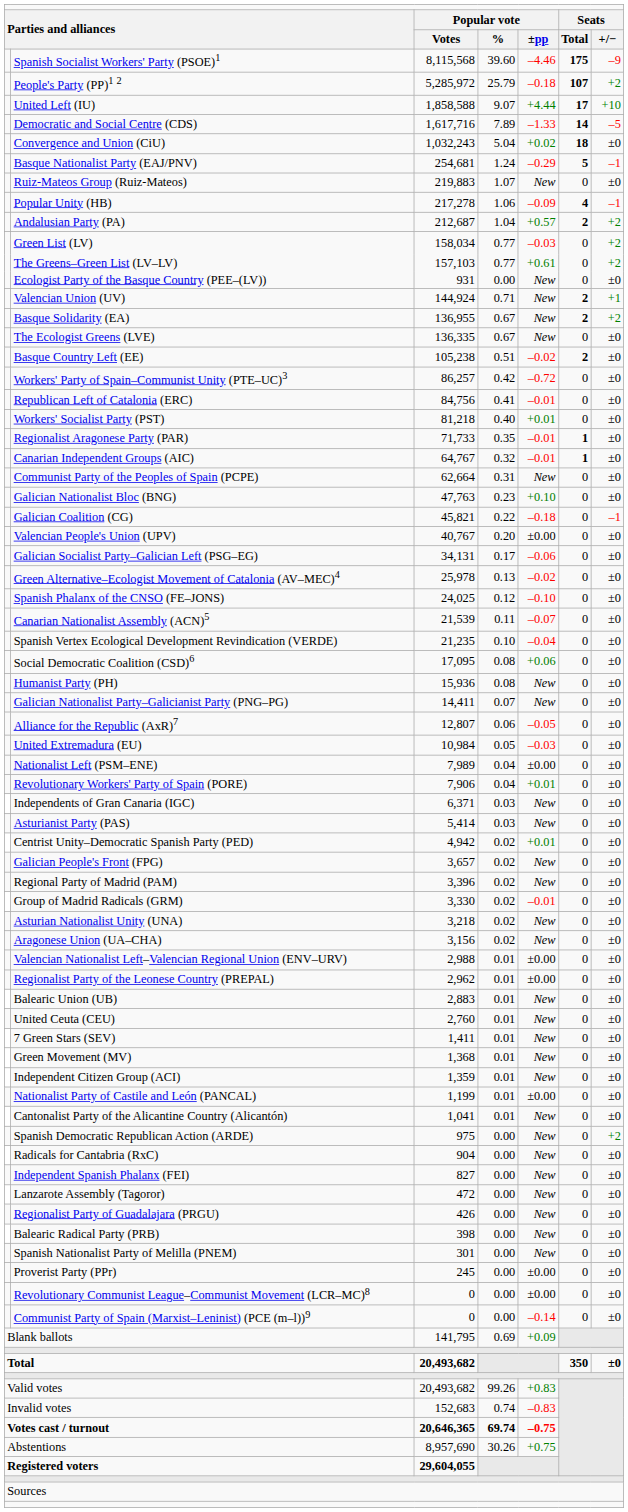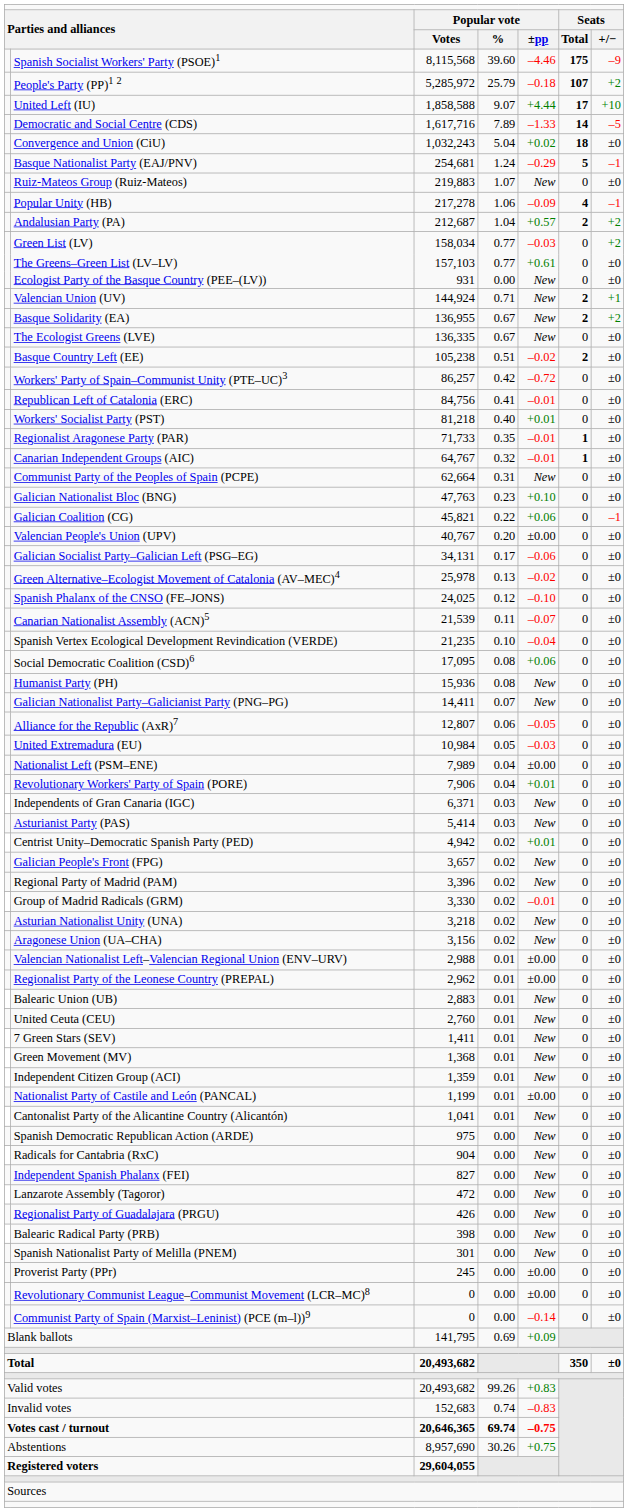(614, 262) +2 -> (614, 262) ±0
(542, 516) –0.18 -> (541, 516) +0.06
(614, 1135) +2 -> (614, 1135) ±0
